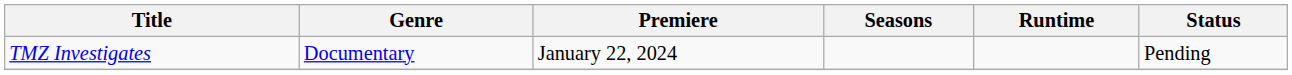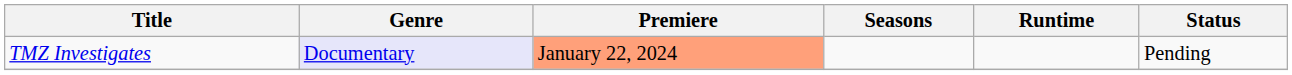(359, 52) no background -> (359, 52) lavender background
(607, 52) no background -> (607, 52) lightsalmon background
